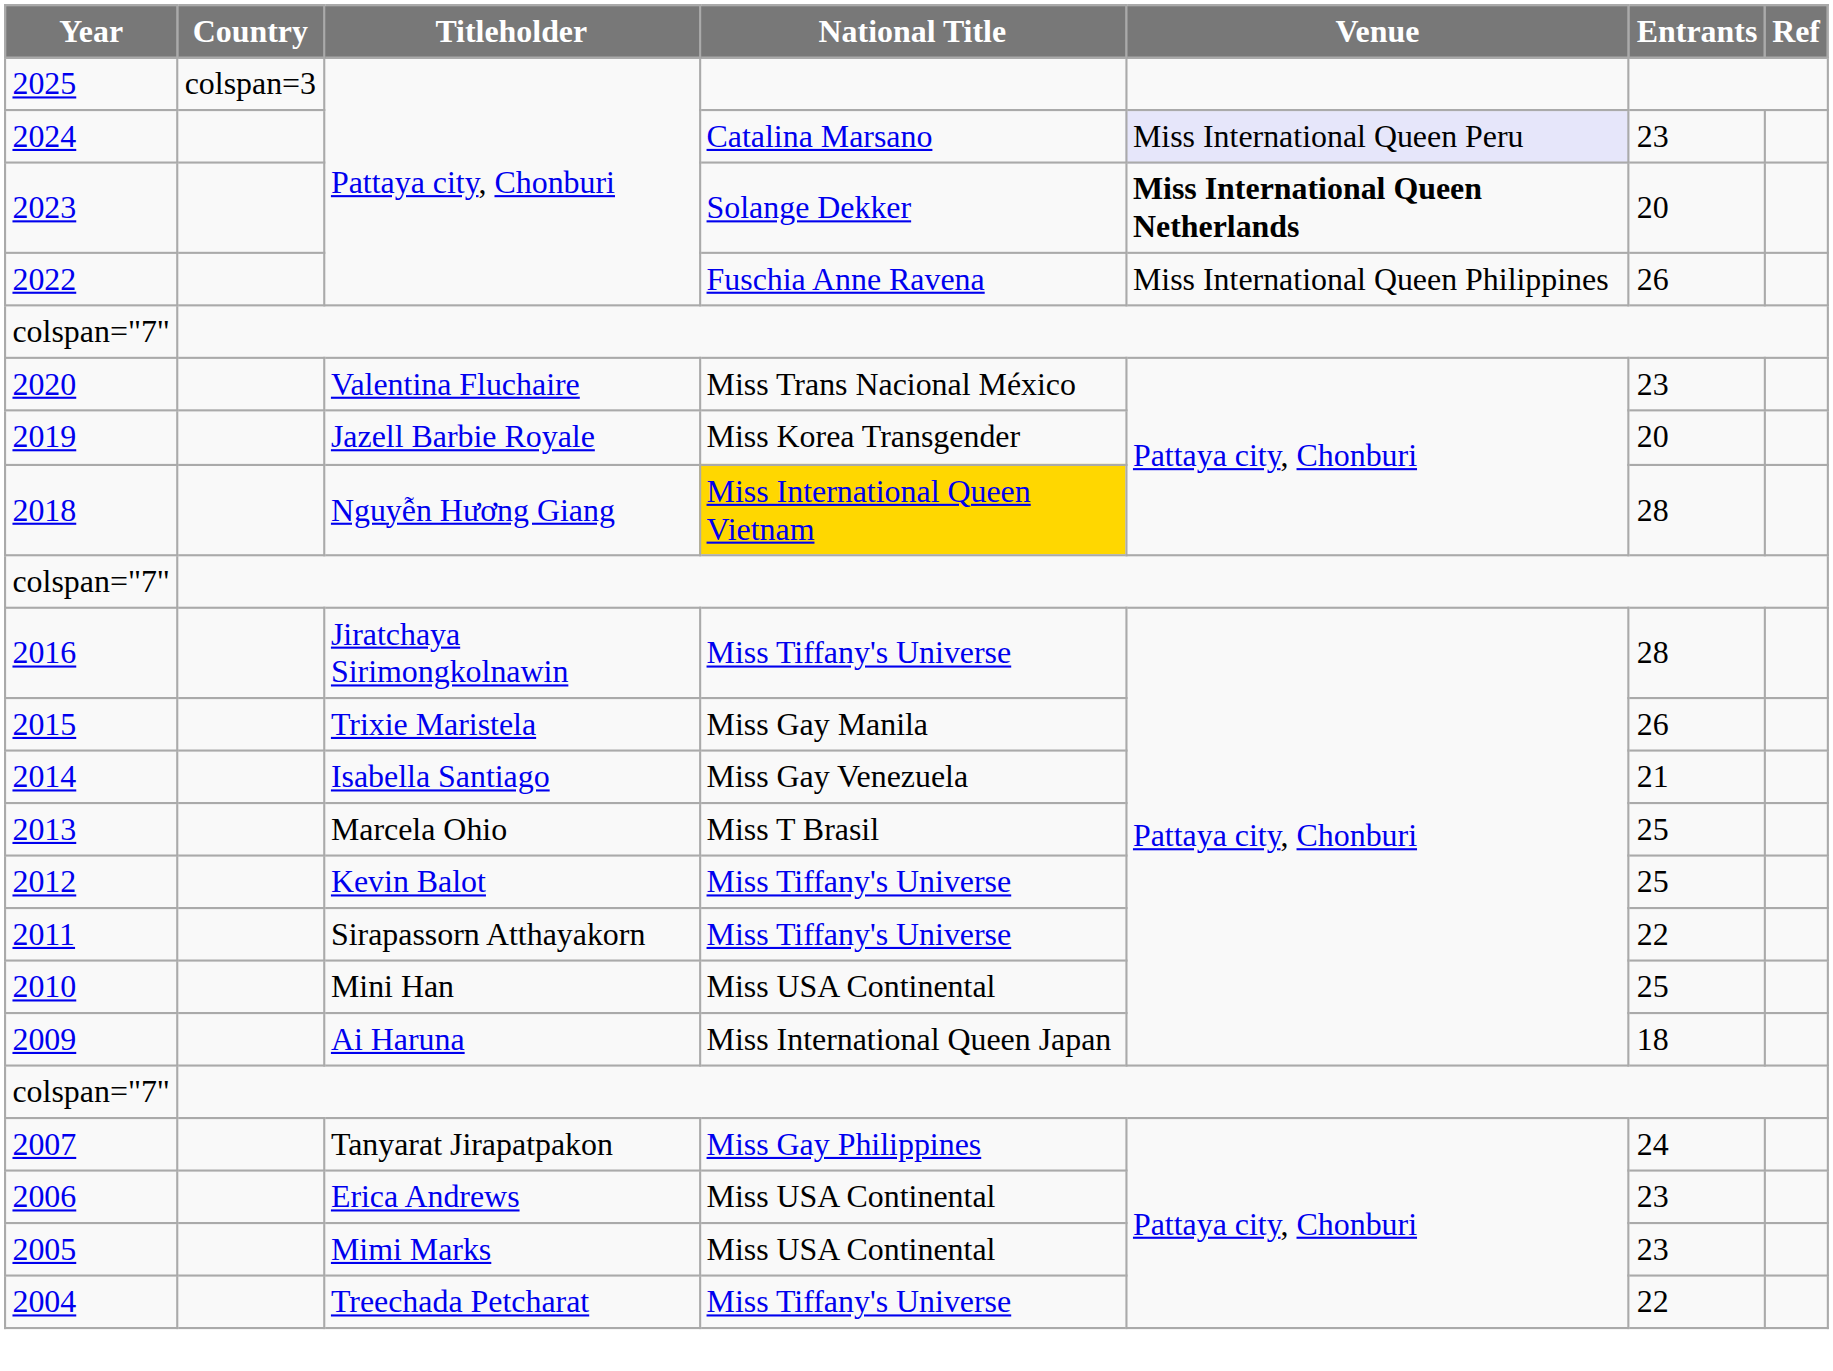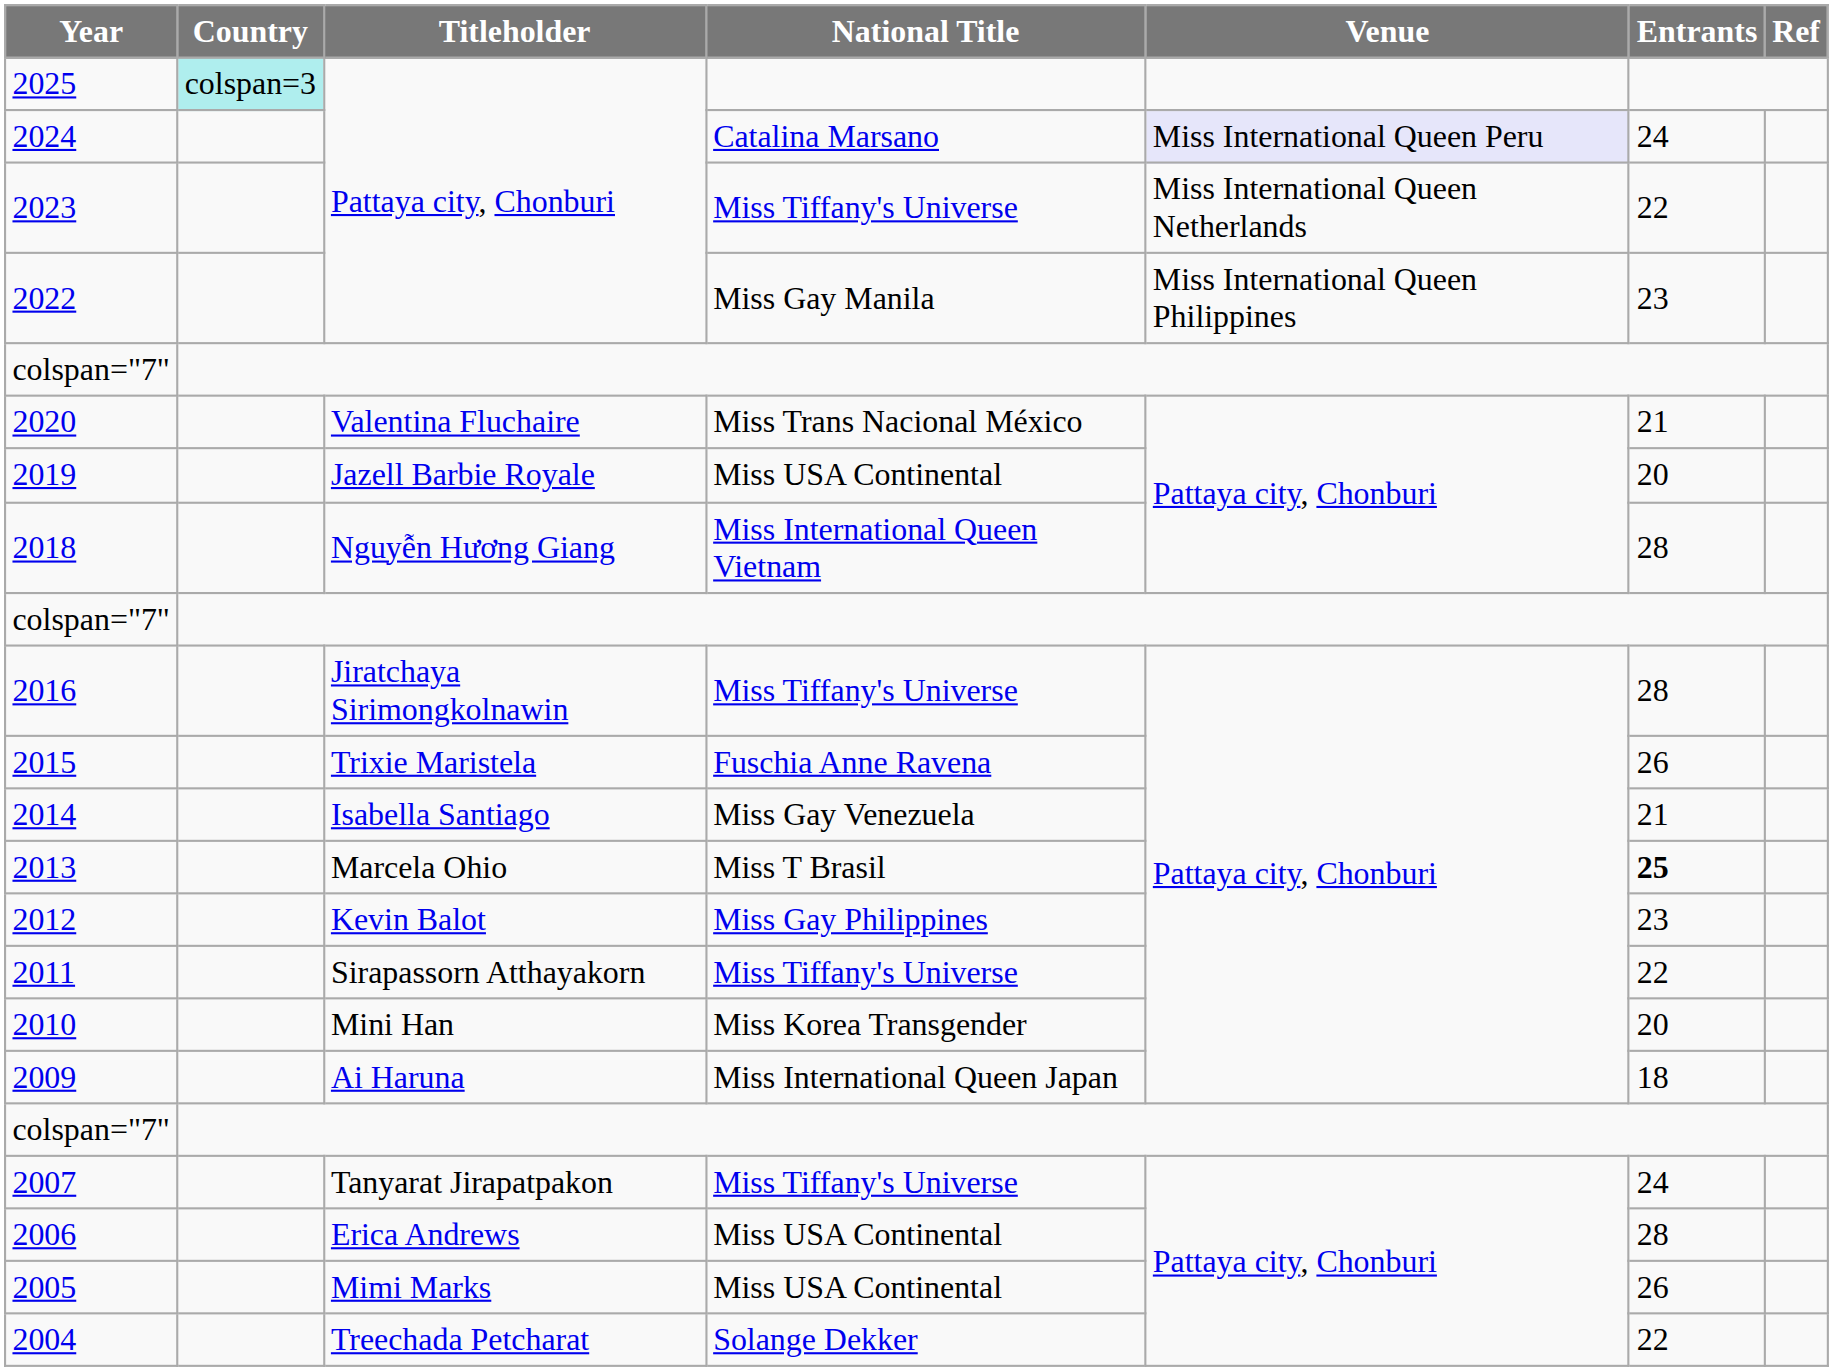(250, 83) no background -> (250, 83) paleturquoise background
(1653, 136) 23 -> (1653, 136) 24
(809, 207) Solange Dekker -> (865, 207) Miss Tiffany's Universe
(1307, 207) bold -> (1315, 207) normal
(1653, 207) 20 -> (1653, 207) 22
(846, 279) Fuschia Anne Ravena -> (824, 298) Miss Gay Manila
(1653, 279) 26 -> (1653, 298) 23
(1653, 384) 23 -> (1653, 422) 21
(863, 437) Miss Korea Transgender -> (858, 475) Miss USA Continental
(869, 508) gold background -> (875, 546) no background
(817, 723) Miss Gay Manila -> (852, 761) Fuschia Anne Ravena
(1653, 828) normal -> (1653, 866) bold
(859, 881) Miss Tiffany's Universe -> (850, 919) Miss Gay Philippines
(1653, 881) 25 -> (1653, 919) 23
(851, 986) Miss USA Continental -> (870, 1024) Miss Korea Transgender
(1653, 986) 25 -> (1653, 1024) 20
(844, 1144) Miss Gay Philippines -> (865, 1182) Miss Tiffany's Universe
(1653, 1197) 23 -> (1653, 1234) 28
(1653, 1249) 23 -> (1653, 1287) 26
(859, 1302) Miss Tiffany's Universe -> (815, 1340) Solange Dekker
